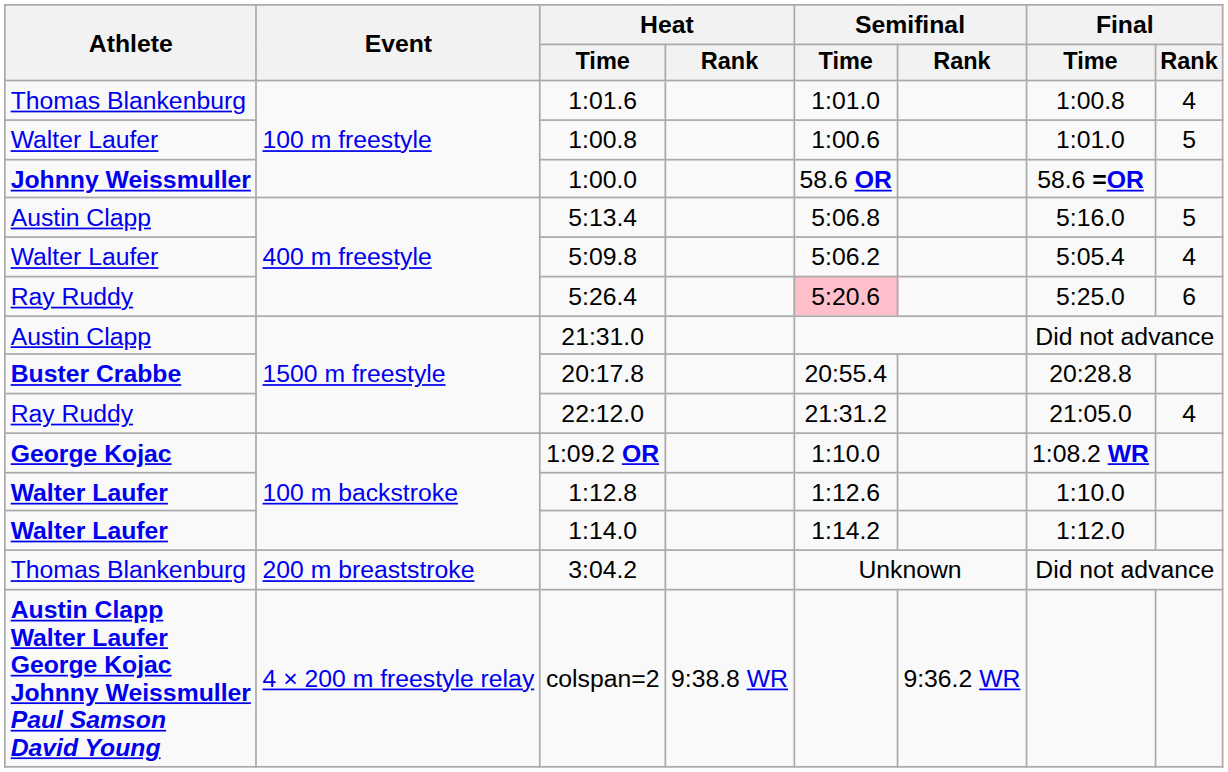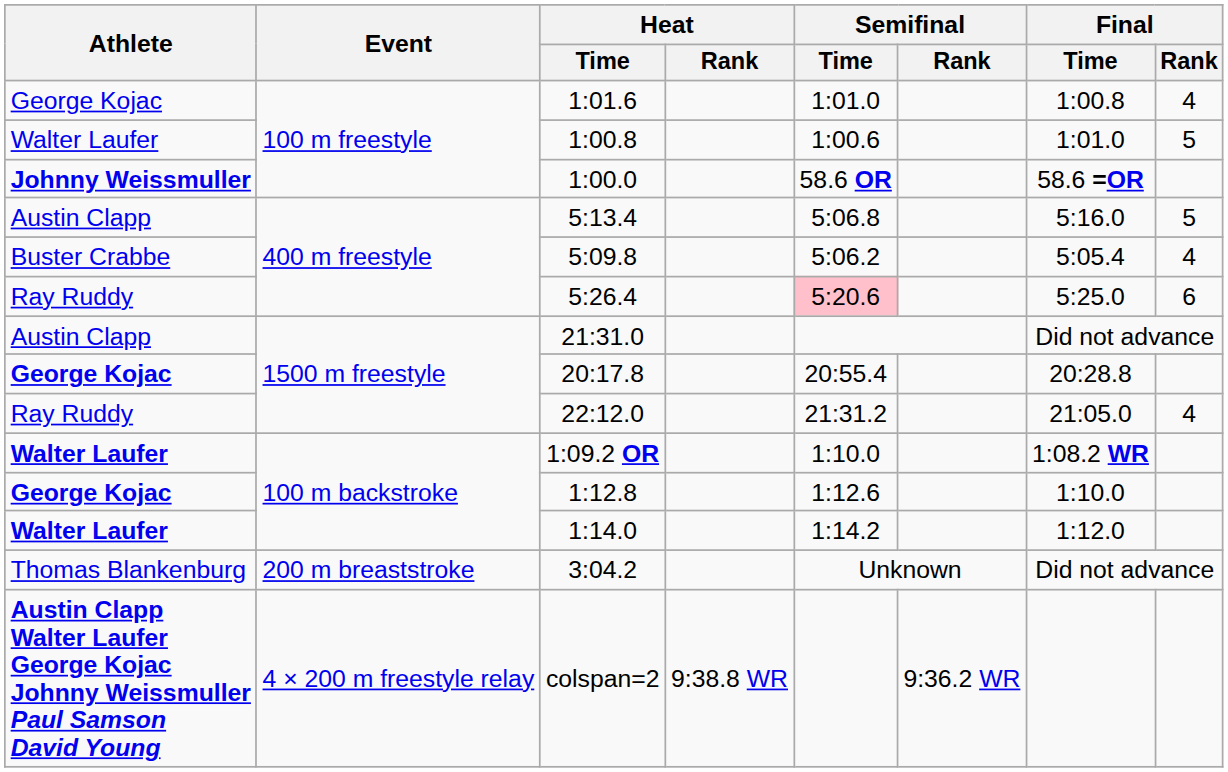(128, 101) Thomas Blankenburg -> (86, 101) George Kojac
(85, 257) Walter Laufer -> (90, 257) Buster Crabbe
(96, 375) Buster Crabbe -> (91, 375) George Kojac
(91, 453) George Kojac -> (89, 453) Walter Laufer
(89, 492) Walter Laufer -> (91, 492) George Kojac
